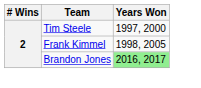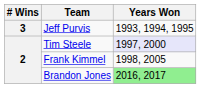+ row: (67, 28)
(141, 28) no background -> (141, 44) lavender background
